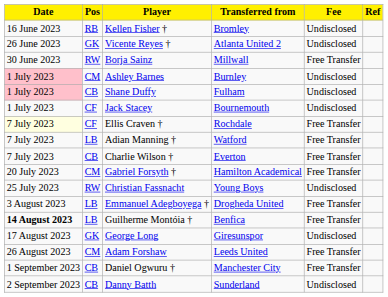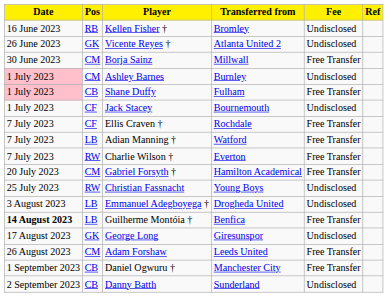(92, 60) RW -> (92, 60) CM
(331, 92) Undisclosed -> (334, 92) Free Transfer
(30, 124) lightyellow background -> (30, 124) no background
(91, 156) CB -> (92, 156) RW
(334, 204) Free Transfer -> (331, 204) Undisclosed
